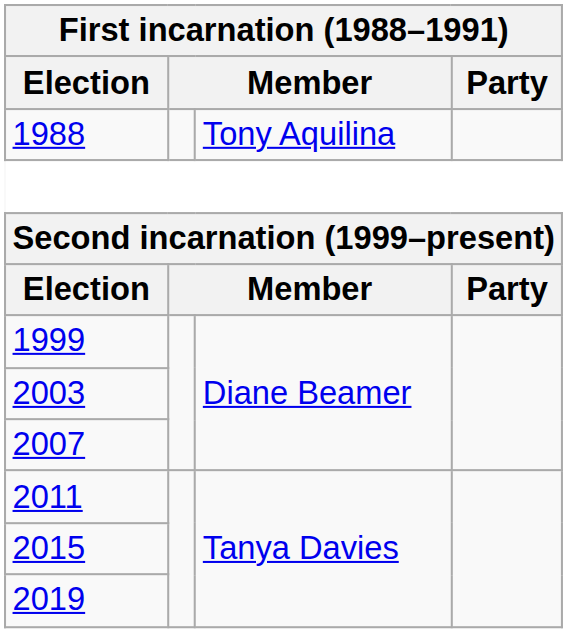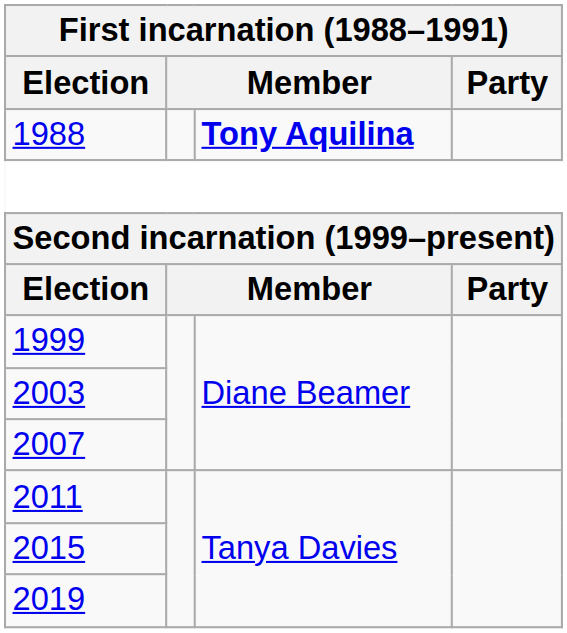(299, 133) normal -> (308, 133) bold
